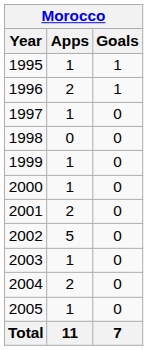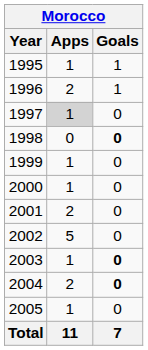(70, 114) no background -> (70, 114) lightgrey background
(117, 138) normal -> (117, 138) bold
(117, 260) normal -> (117, 260) bold
(117, 284) normal -> (117, 284) bold
